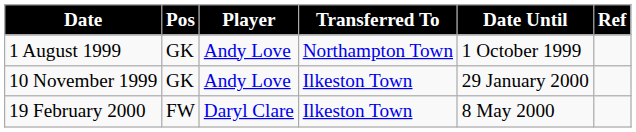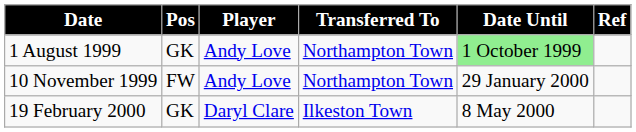(522, 50) no background -> (522, 50) lightgreen background
(180, 80) GK -> (181, 80) FW
(358, 80) Ilkeston Town -> (378, 80) Northampton Town
(181, 111) FW -> (180, 111) GK
